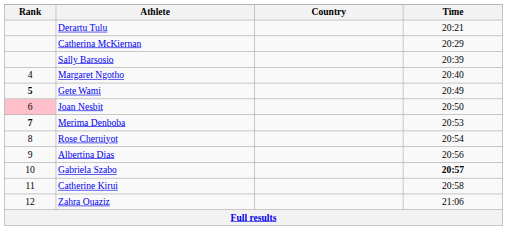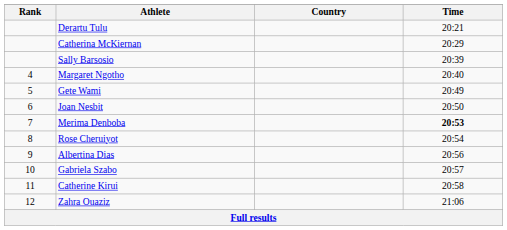(30, 91) bold -> (30, 91) normal
(30, 107) pink background -> (30, 107) no background
(30, 123) bold -> (30, 123) normal
(453, 123) normal -> (453, 123) bold
(453, 170) bold -> (453, 170) normal
